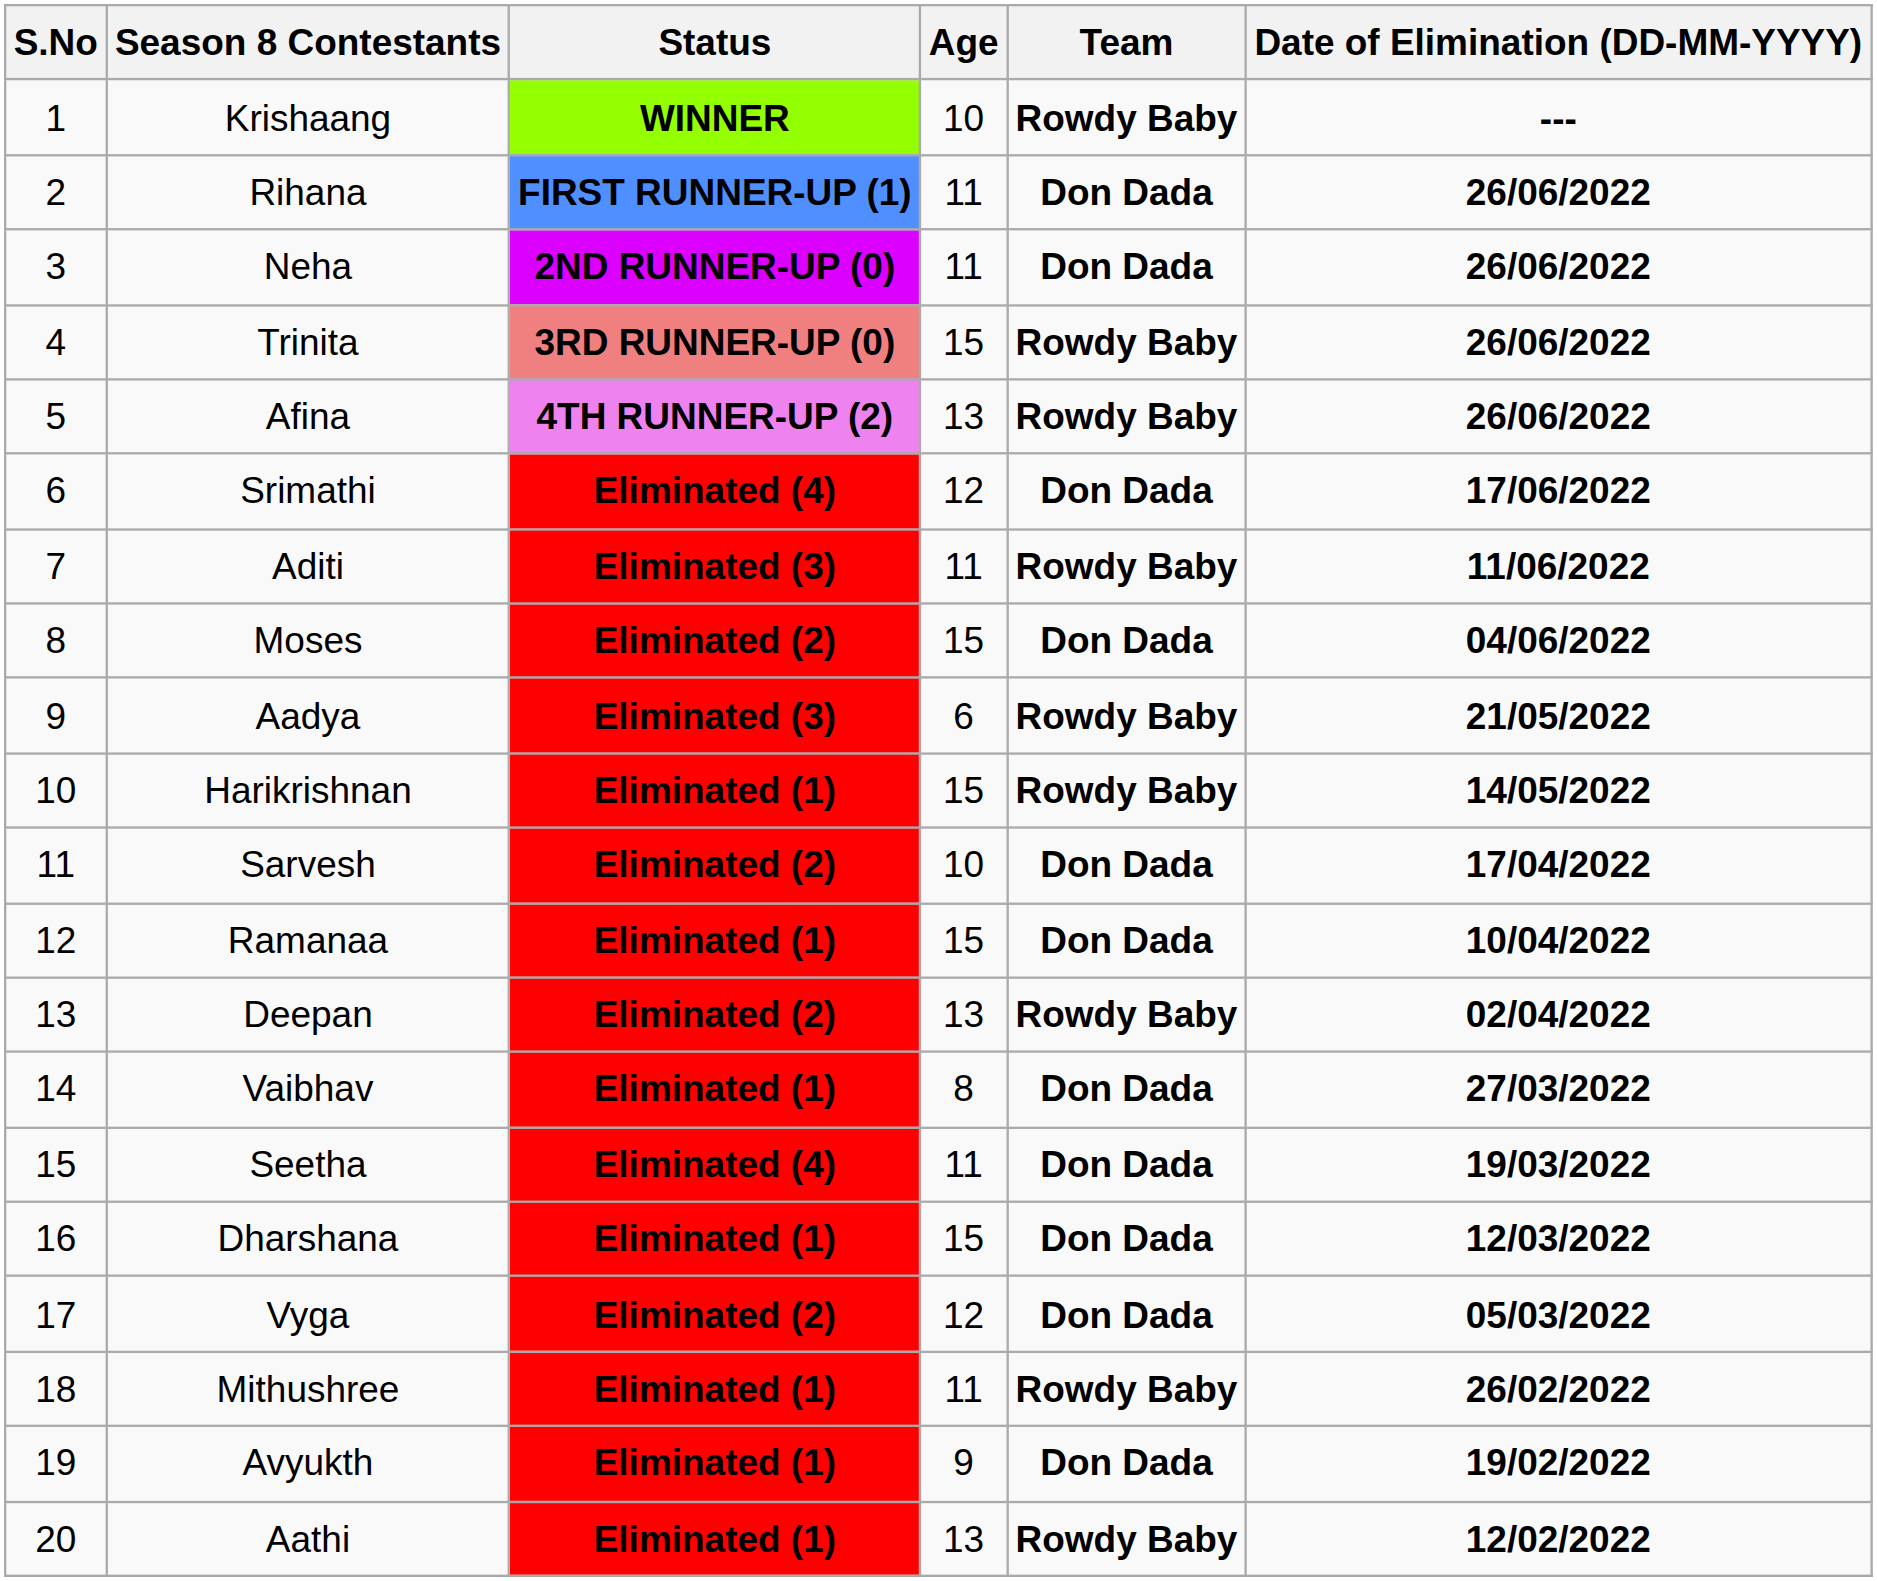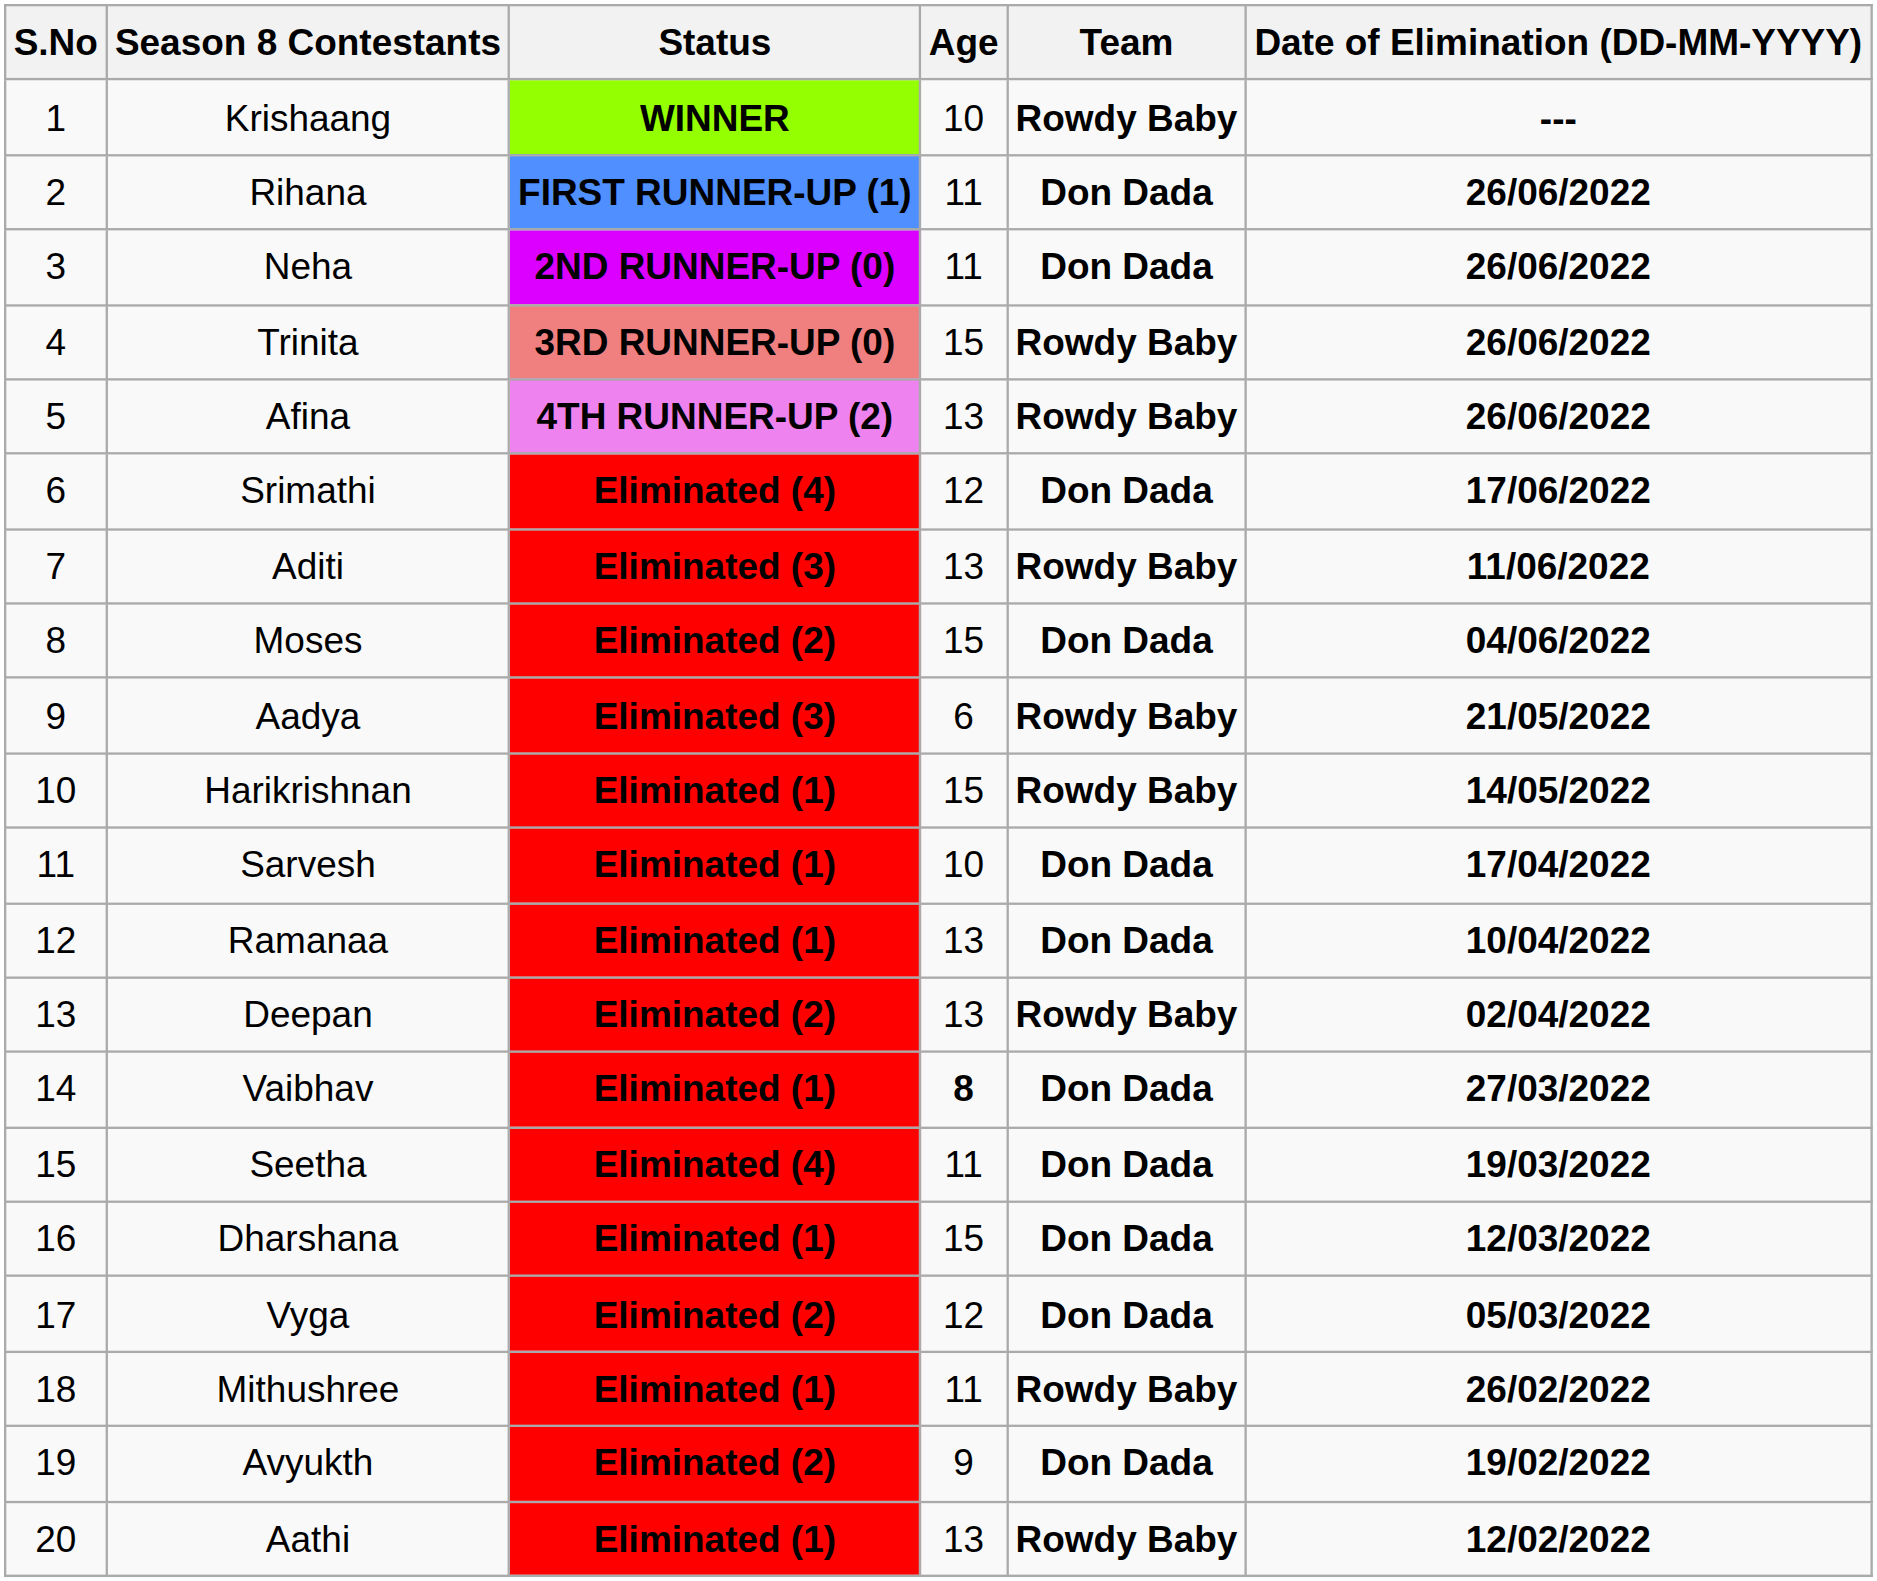(964, 566) 11 -> (964, 566) 13
(715, 865) Eliminated (2) -> (715, 865) Eliminated (1)
(964, 940) 15 -> (964, 940) 13
(964, 1090) normal -> (964, 1090) bold
(715, 1463) Eliminated (1) -> (715, 1463) Eliminated (2)
